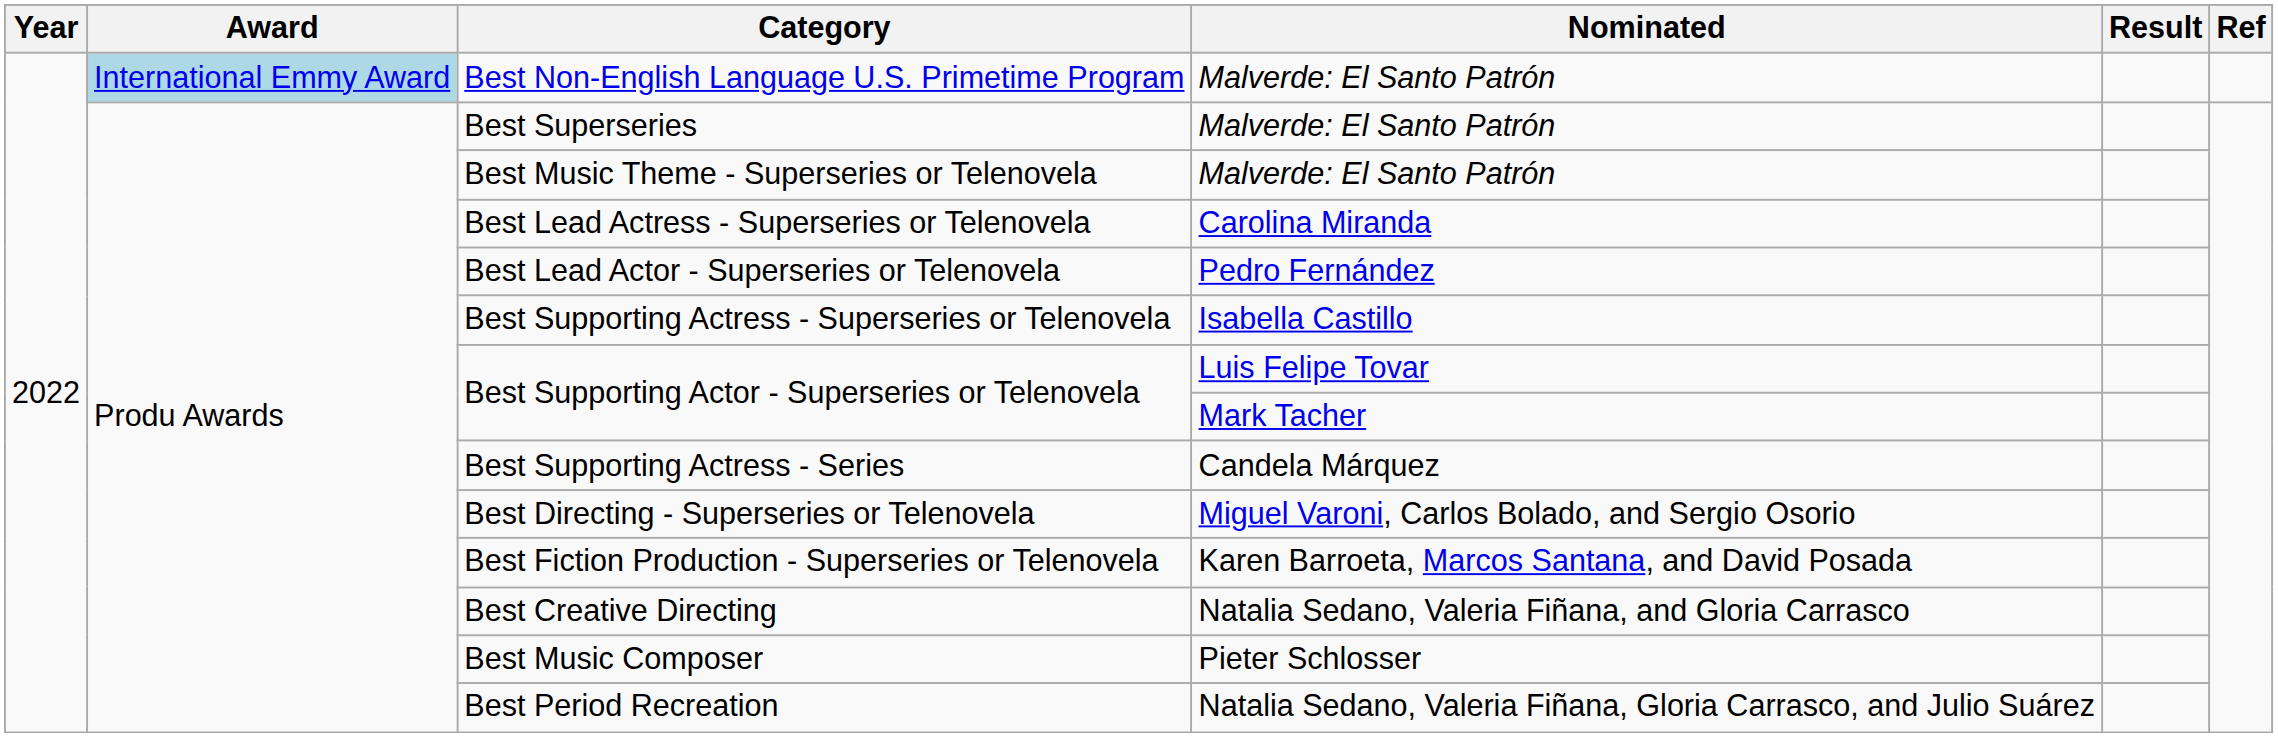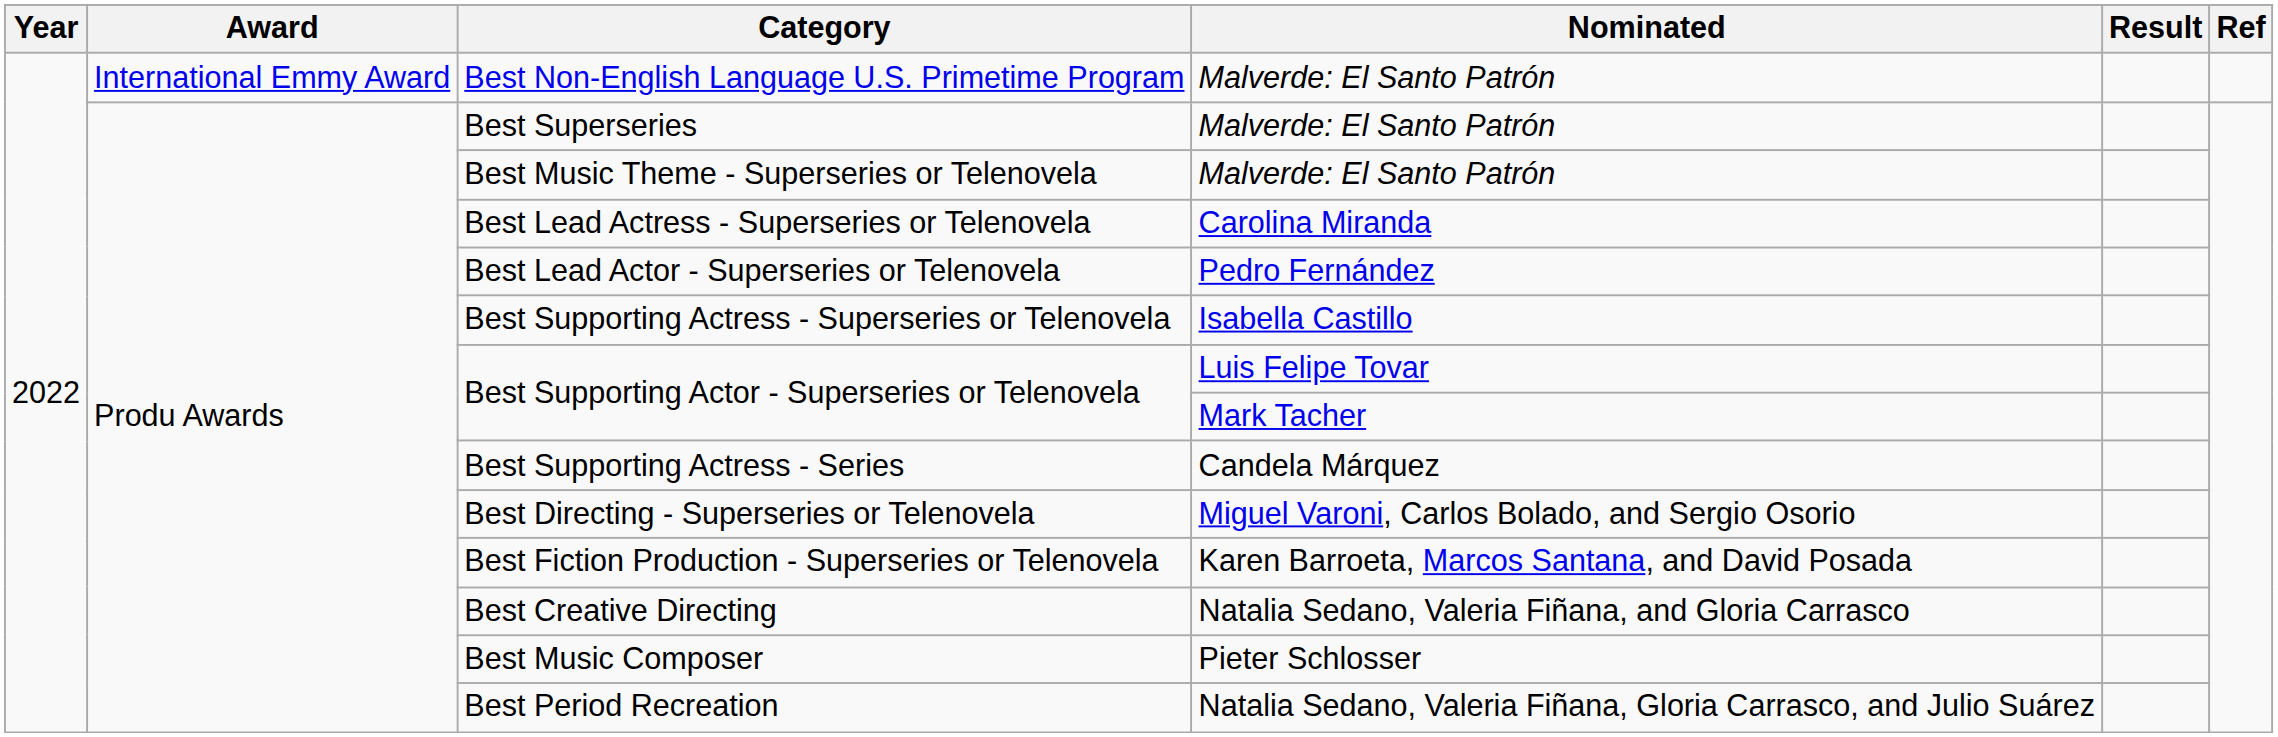(272, 77) lightblue background -> (272, 77) no background
